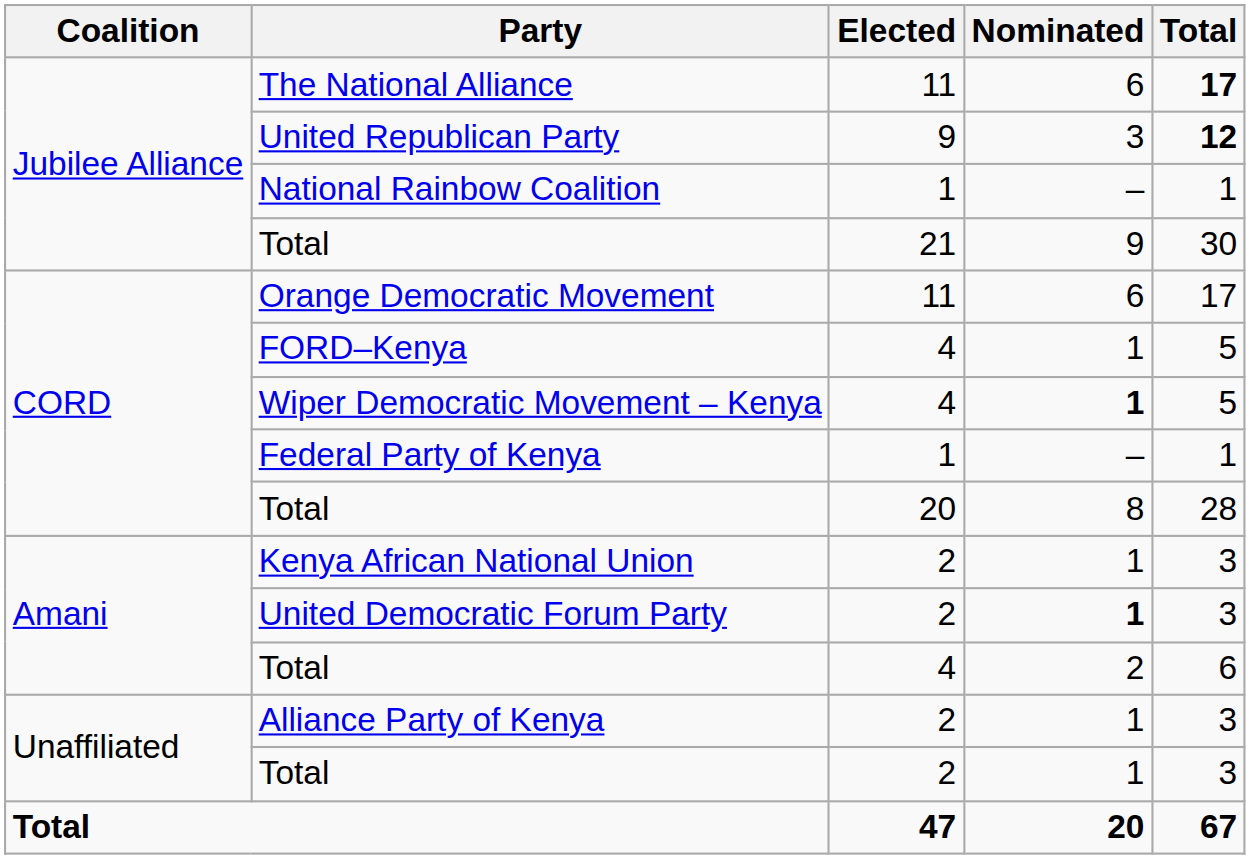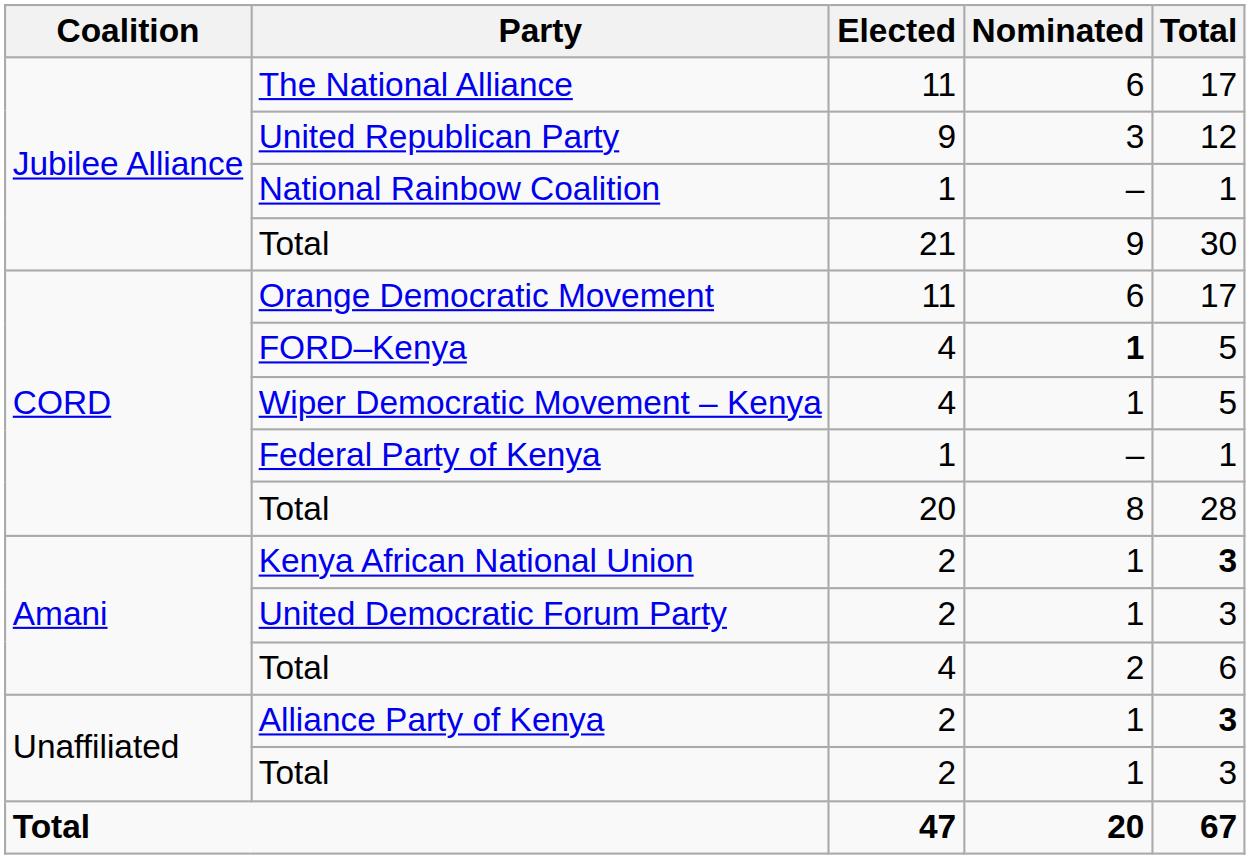(1219, 84) bold -> (1219, 84) normal
(1219, 137) bold -> (1219, 137) normal
(1135, 349) normal -> (1135, 349) bold
(1135, 402) bold -> (1135, 402) normal
(1228, 561) normal -> (1228, 561) bold
(1135, 614) bold -> (1135, 614) normal
(1228, 720) normal -> (1228, 720) bold
